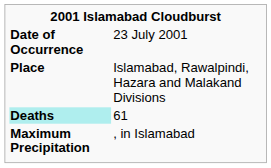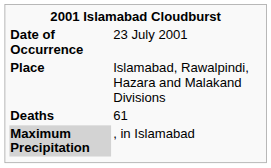(32, 115) paleturquoise background -> (32, 115) no background
(50, 141) no background -> (50, 141) lightgrey background
